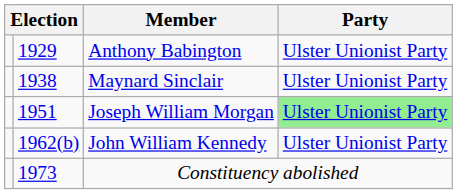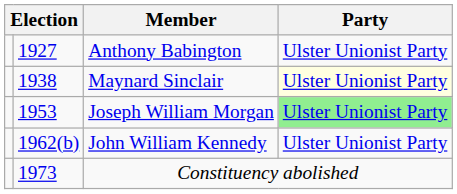(37, 50) 1929 -> (37, 50) 1927
(365, 81) no background -> (365, 81) lightyellow background
(37, 111) 1951 -> (37, 111) 1953
